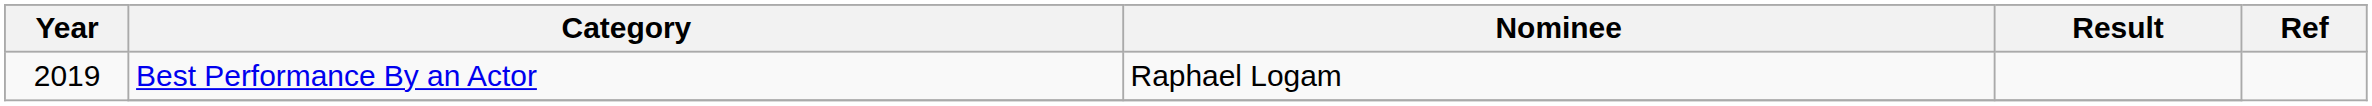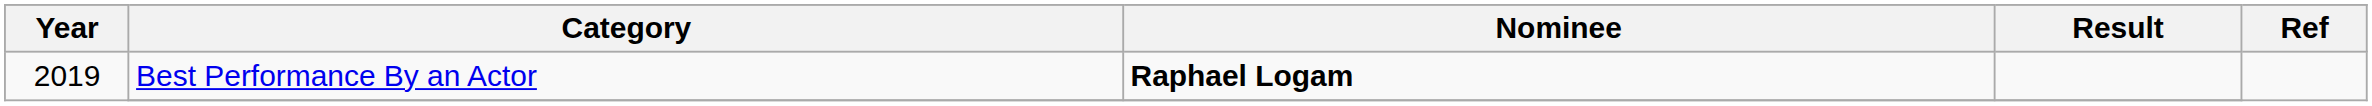(1236, 75) normal -> (1242, 75) bold
